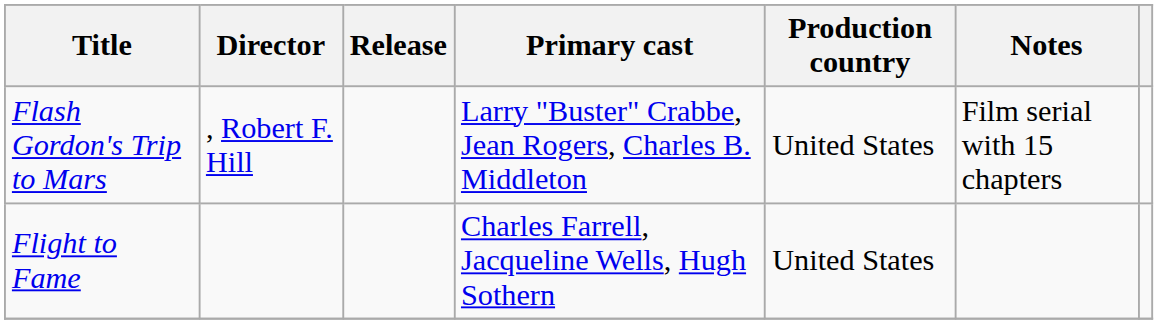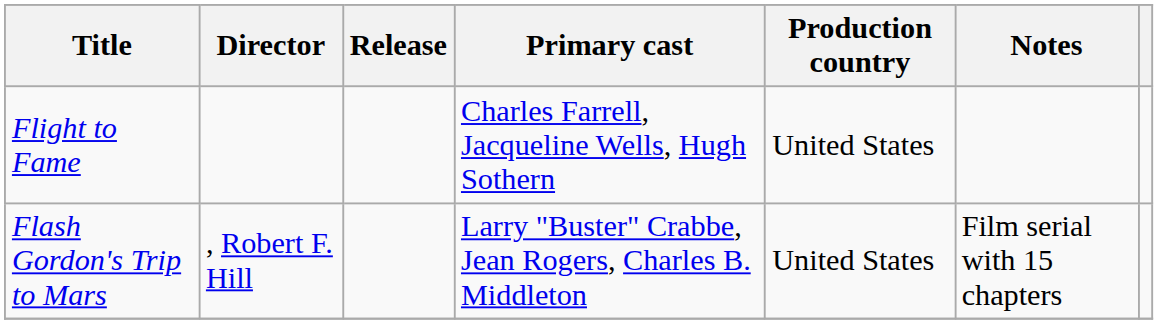rows swapped: (97, 144) <-> (64, 260)
